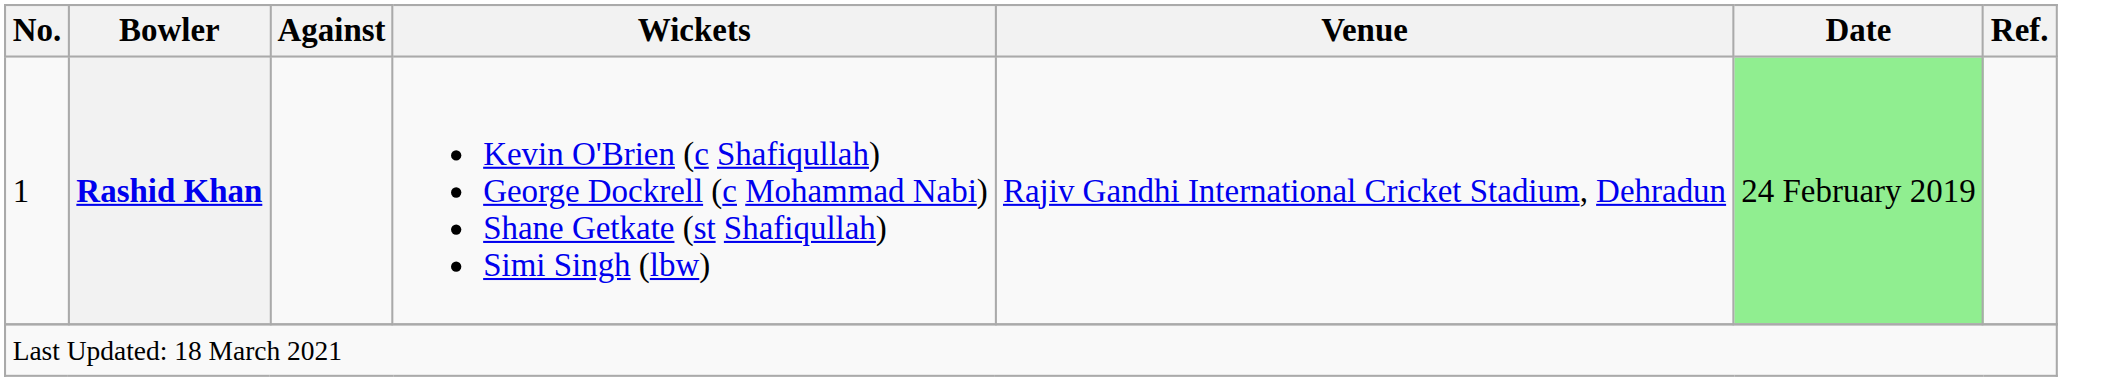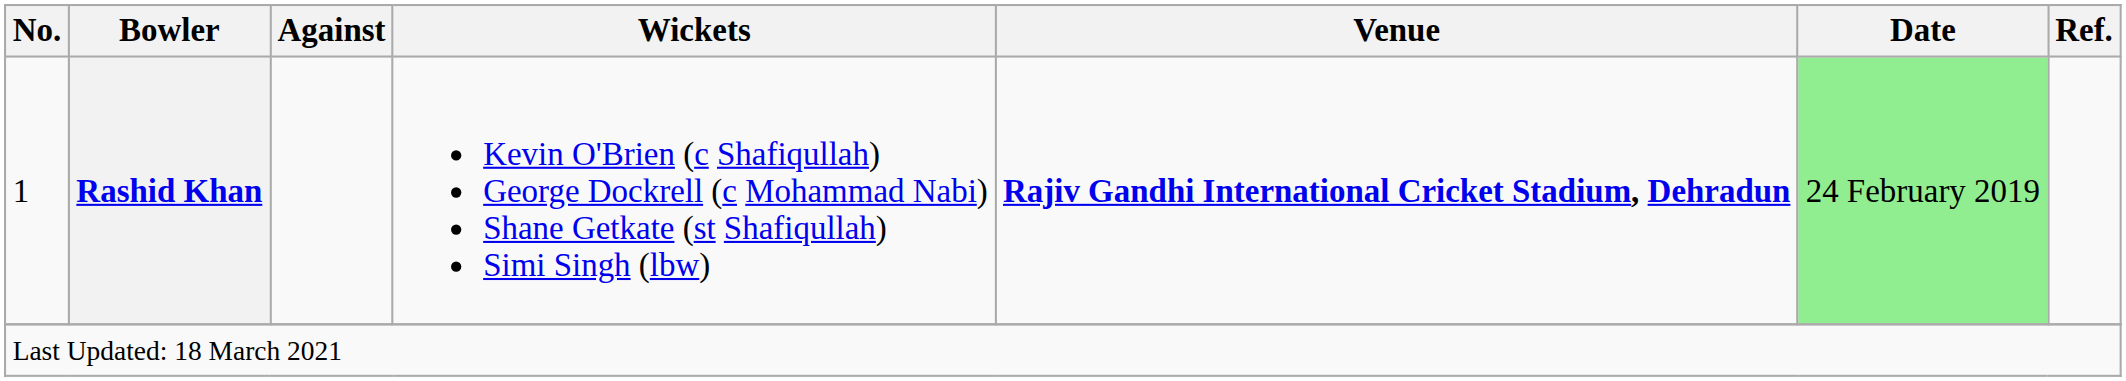(1365, 190) normal -> (1397, 190) bold
